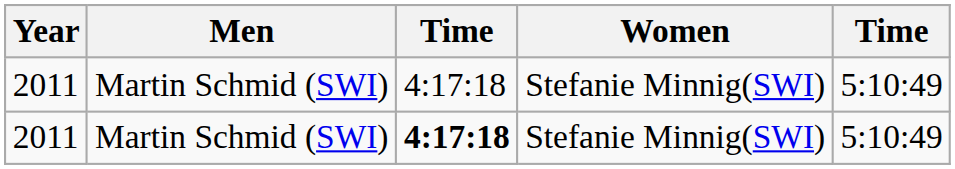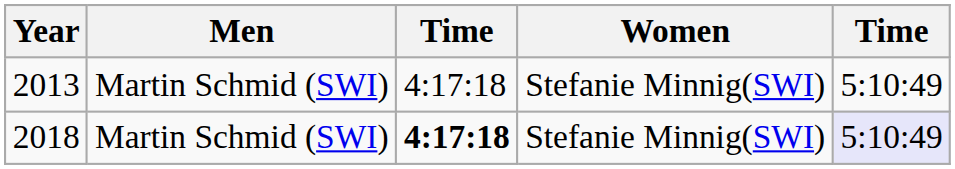(46, 84) 2011 -> (46, 84) 2013
(46, 137) 2011 -> (46, 137) 2018
(892, 137) no background -> (892, 137) lavender background
